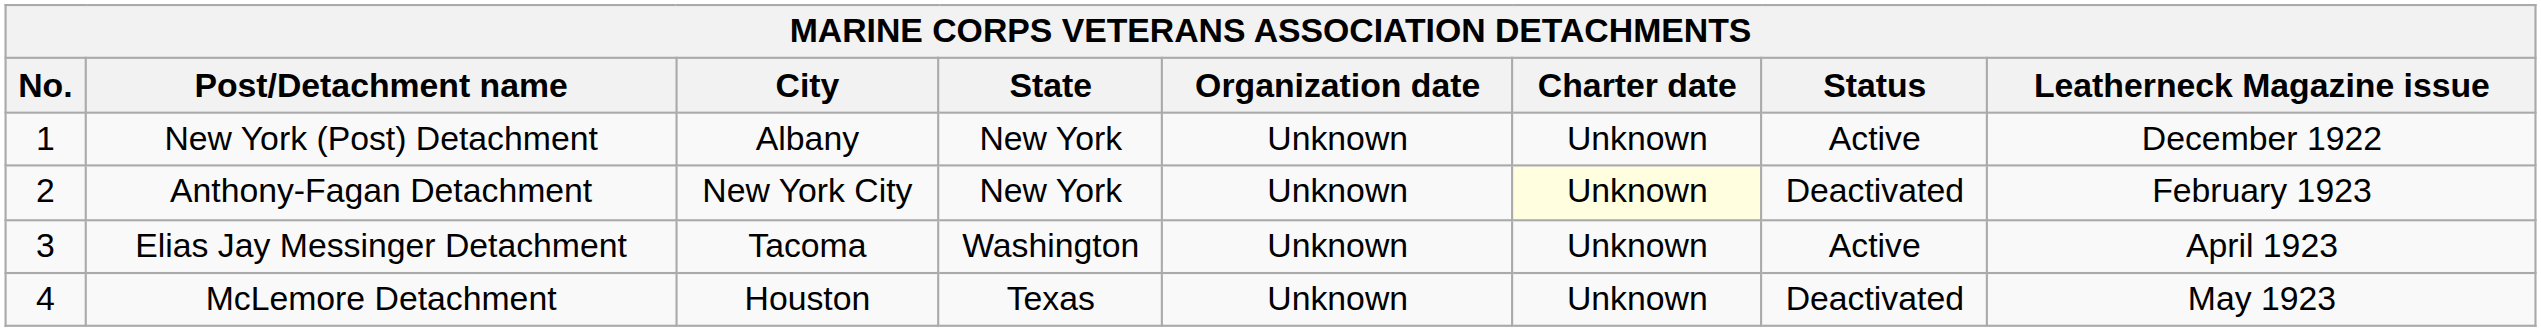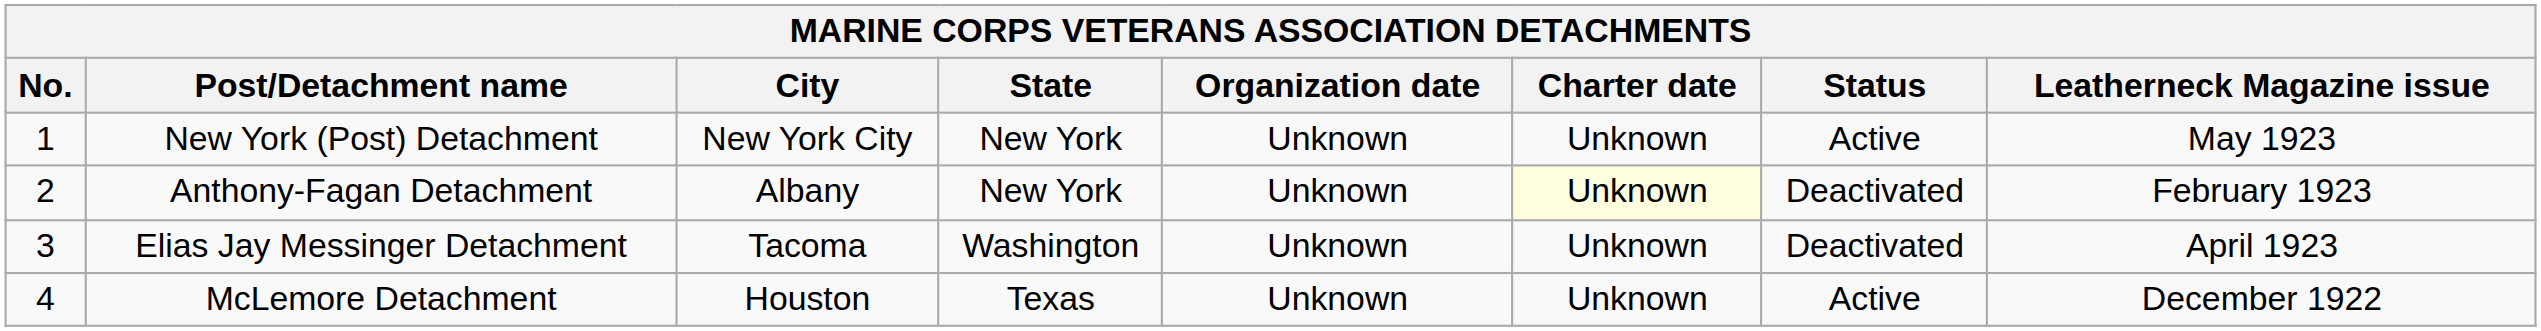(807, 138) Albany -> (807, 138) New York City
(2262, 138) December 1922 -> (2262, 138) May 1923
(807, 191) New York City -> (807, 191) Albany
(1875, 245) Active -> (1875, 245) Deactivated
(1875, 298) Deactivated -> (1875, 298) Active
(2262, 298) May 1923 -> (2262, 298) December 1922
